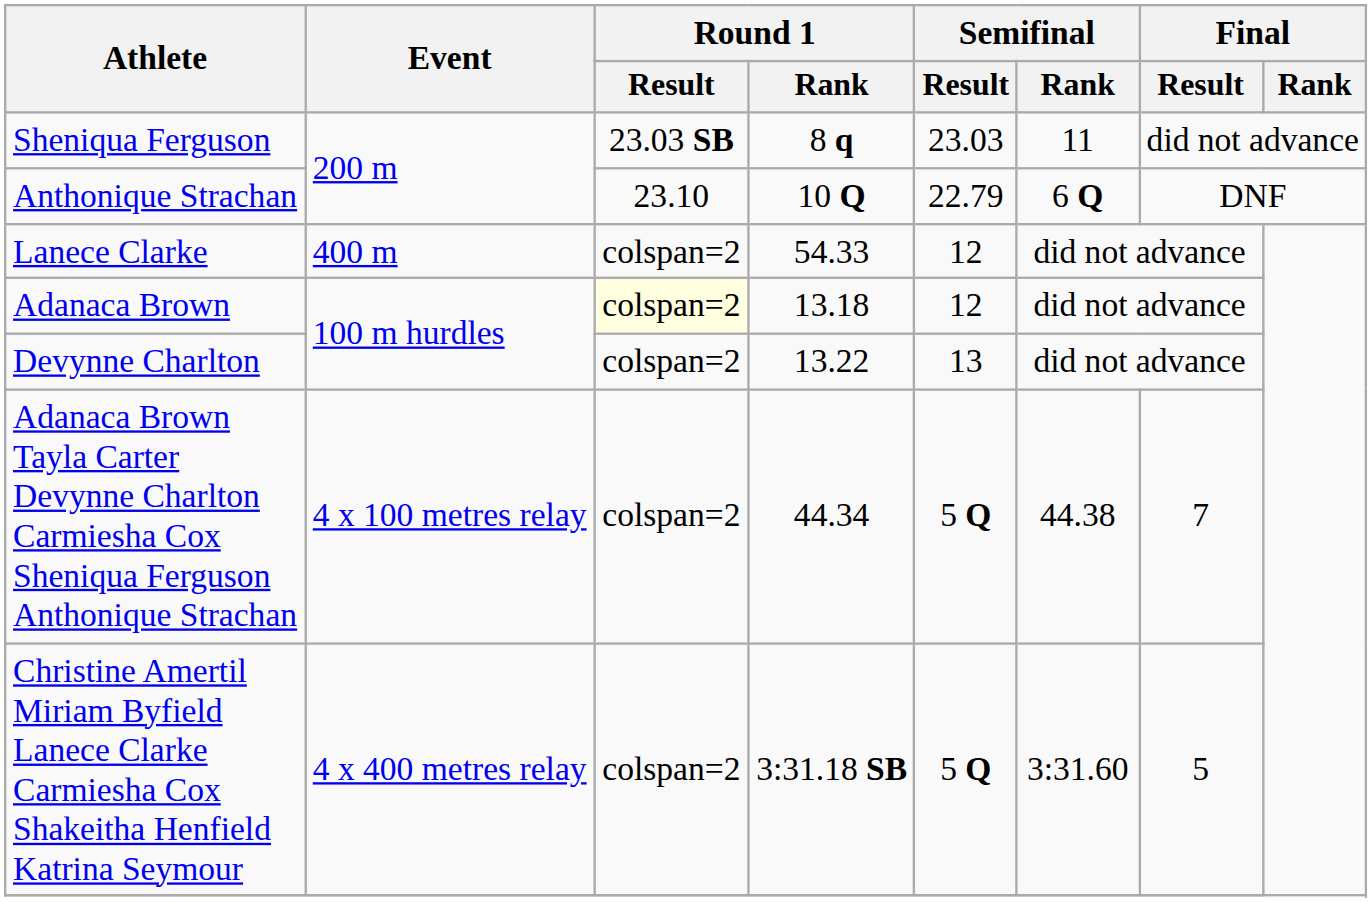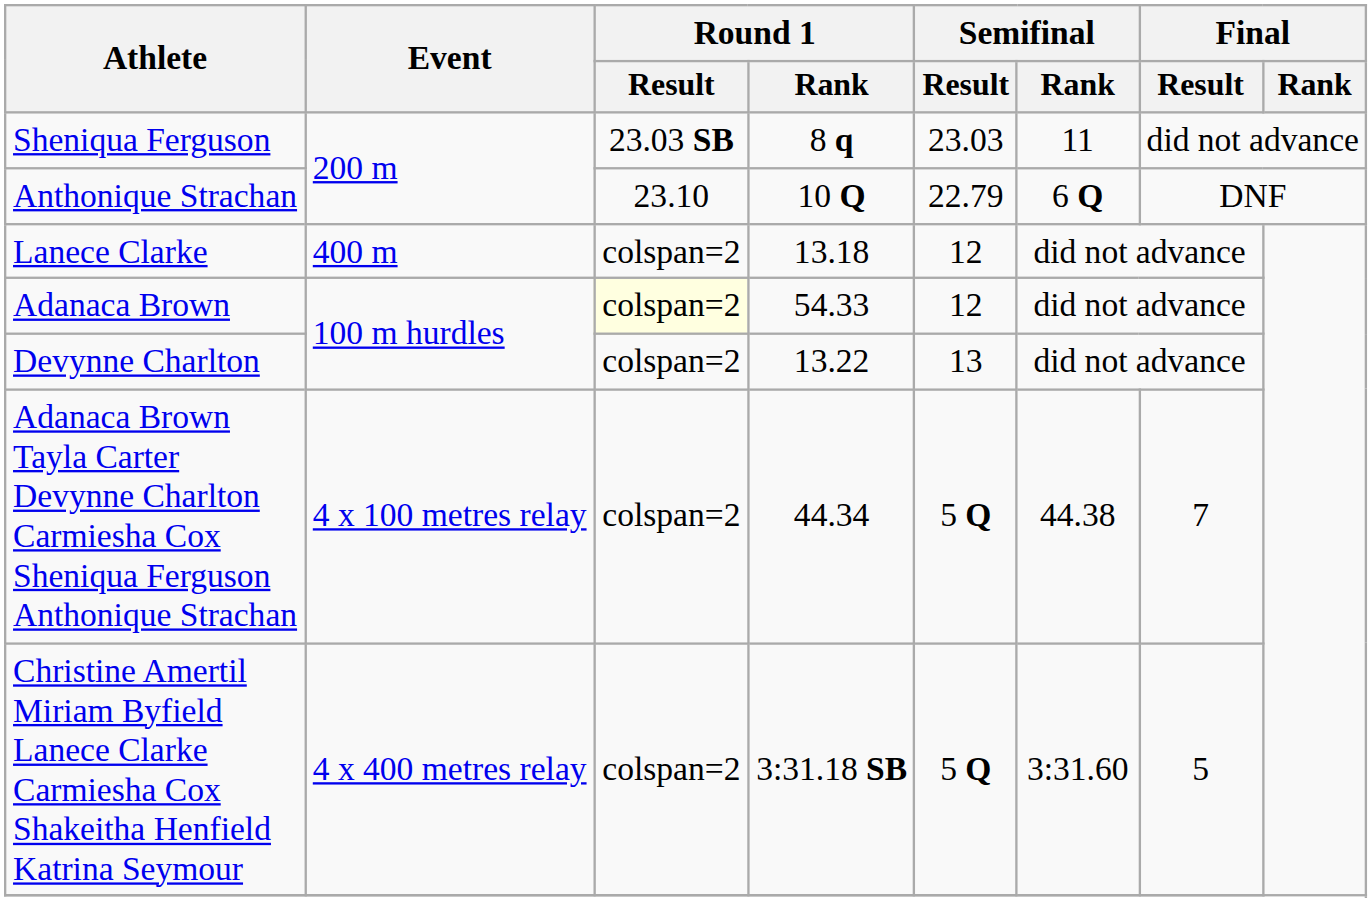(832, 250) 54.33 -> (832, 250) 13.18
(832, 306) 13.18 -> (832, 306) 54.33
